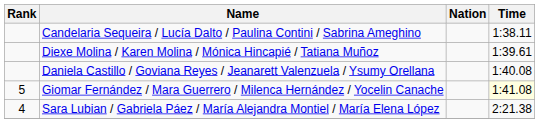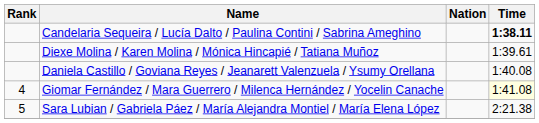(512, 33) normal -> (512, 33) bold
(22, 90) 5 -> (22, 90) 4
(22, 109) 4 -> (22, 109) 5
